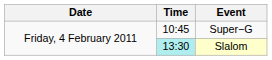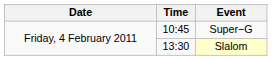(176, 47) paleturquoise background -> (176, 47) no background
